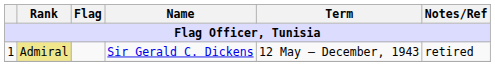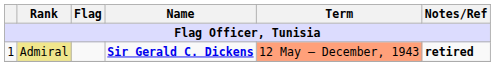(180, 52) normal -> (180, 52) bold
(339, 52) no background -> (339, 52) lightsalmon background
(449, 52) normal -> (449, 52) bold
